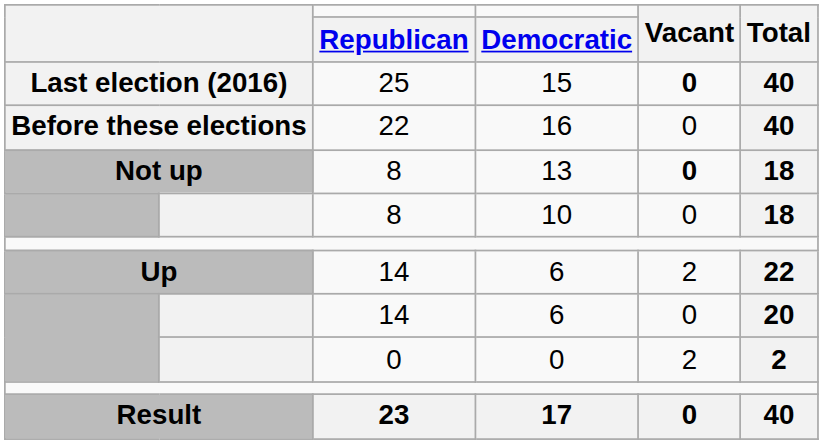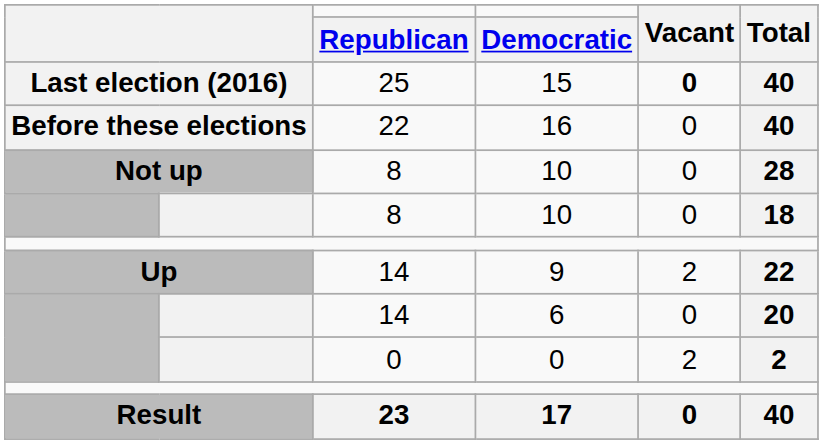(557, 170) 13 -> (557, 170) 10
(689, 170) bold -> (689, 170) normal
(779, 170) 18 -> (779, 170) 28
(557, 271) 6 -> (557, 271) 9
